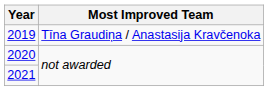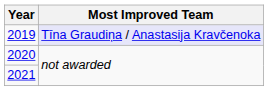(151, 35) no background -> (151, 35) lavender background
